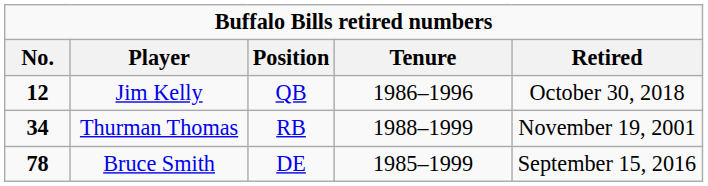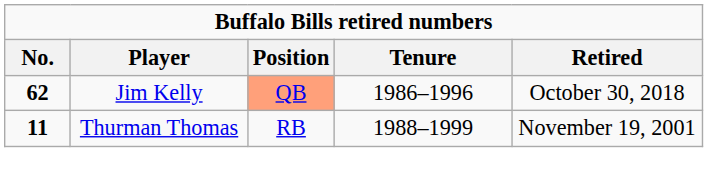(38, 92) 12 -> (38, 92) 62
(291, 92) no background -> (291, 92) lightsalmon background
(38, 127) 34 -> (38, 127) 11
- row: (159, 163)
